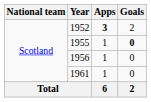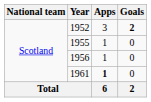(105, 27) bold -> (105, 27) normal
(132, 27) normal -> (132, 27) bold
(132, 43) bold -> (132, 43) normal
(105, 74) normal -> (105, 74) bold
